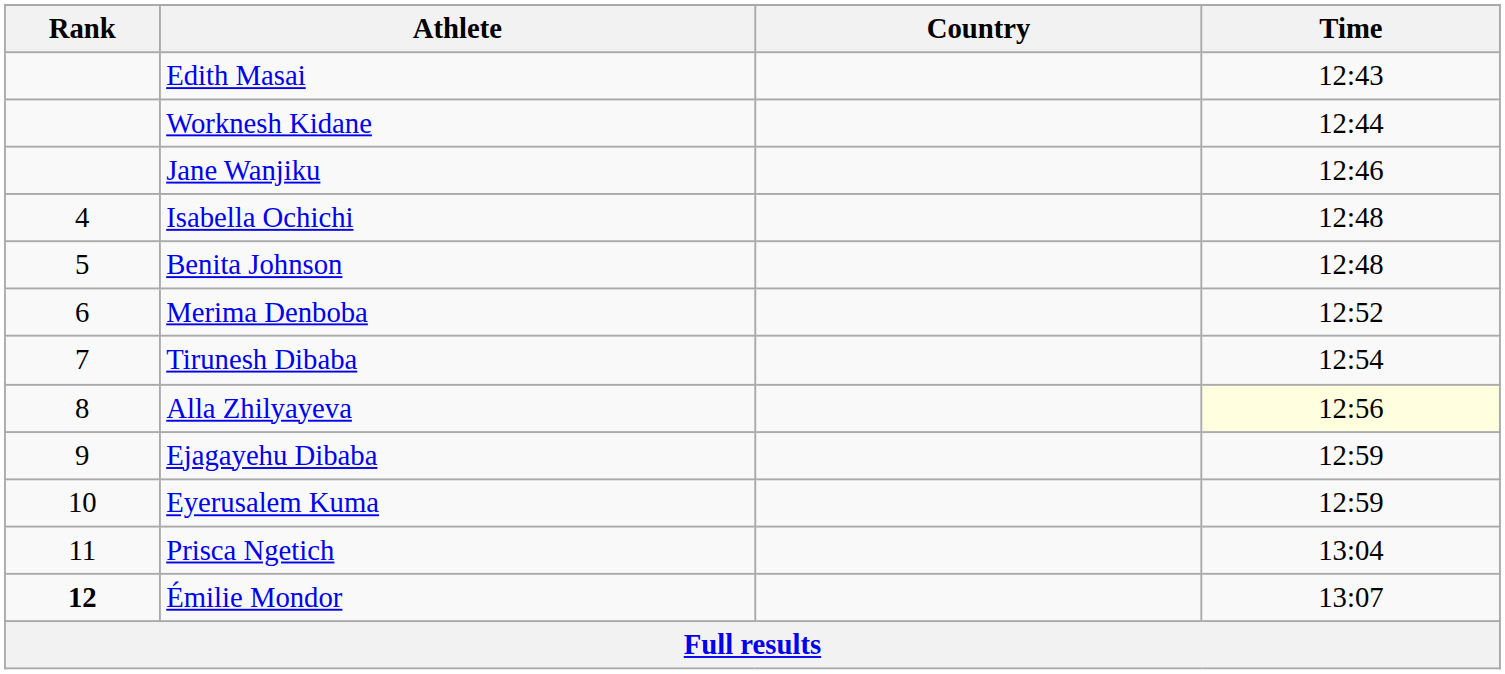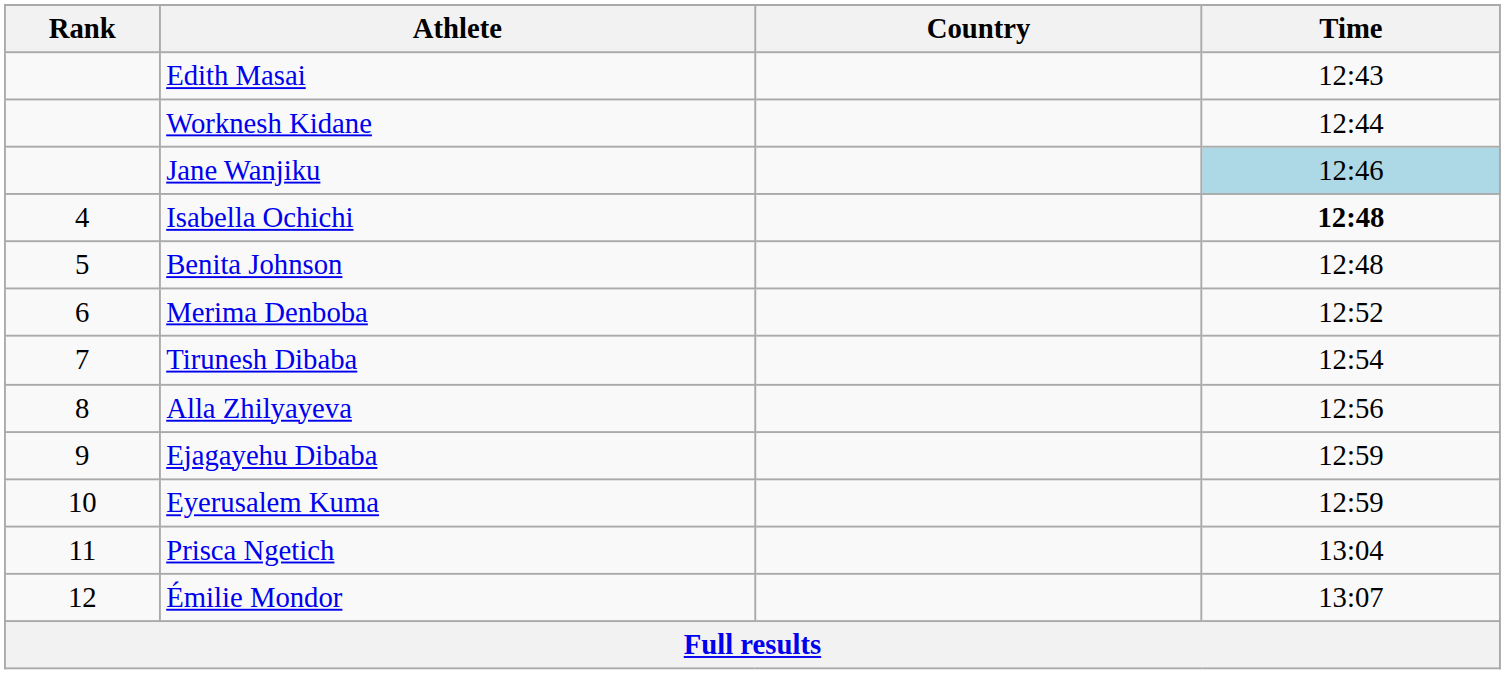(1351, 170) no background -> (1351, 170) lightblue background
(1351, 217) normal -> (1351, 217) bold
(1351, 407) lightyellow background -> (1351, 407) no background
(82, 596) bold -> (82, 596) normal
